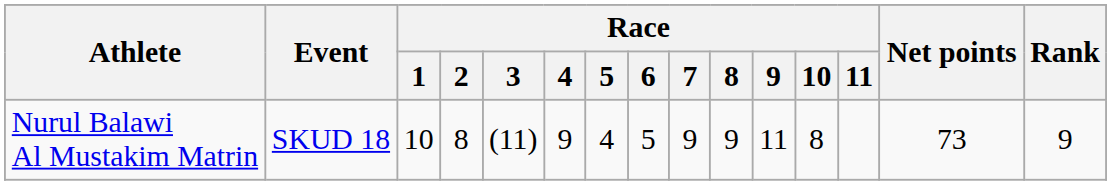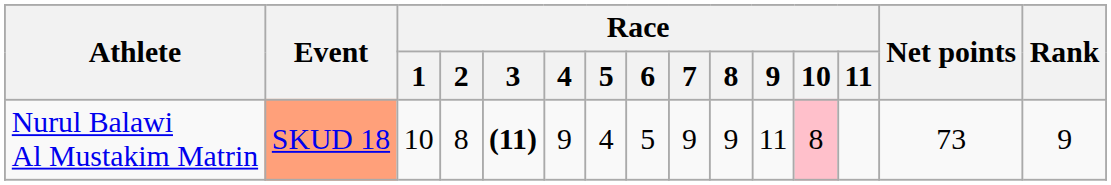(331, 139) no background -> (331, 139) lightsalmon background
(513, 139) normal -> (513, 139) bold
(816, 139) no background -> (816, 139) pink background
